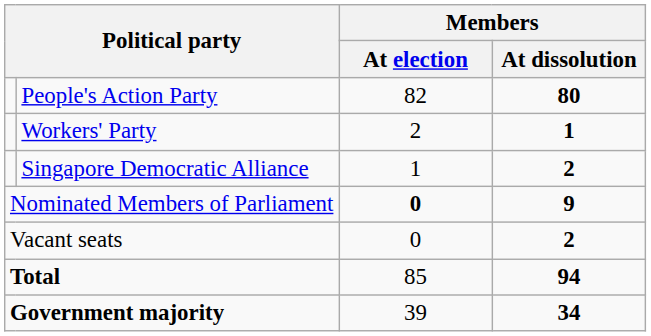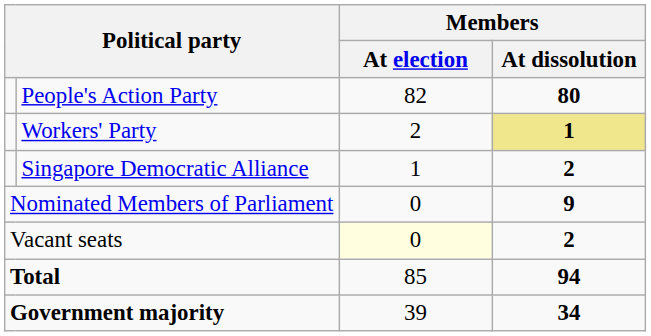(569, 131) no background -> (569, 131) khaki background
(415, 204) bold -> (415, 204) normal
(415, 240) no background -> (415, 240) lightyellow background
